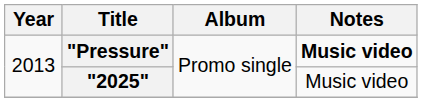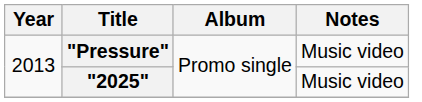(357, 50) bold -> (352, 50) normal
